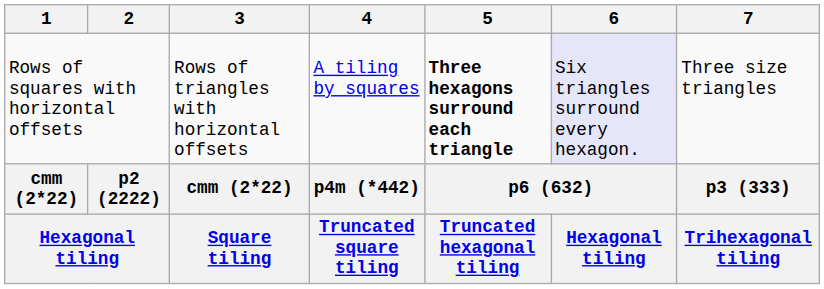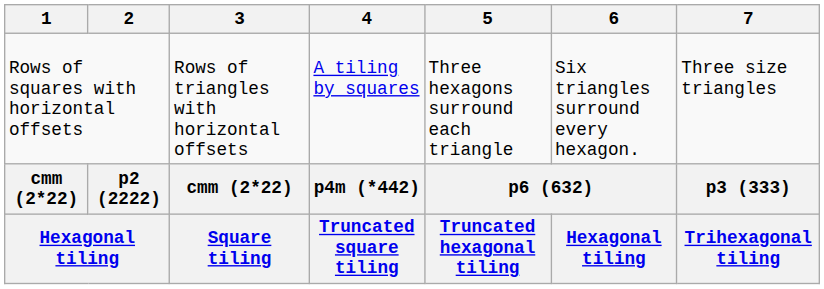(471, 109) bold -> (471, 109) normal
(603, 109) lavender background -> (603, 109) no background
